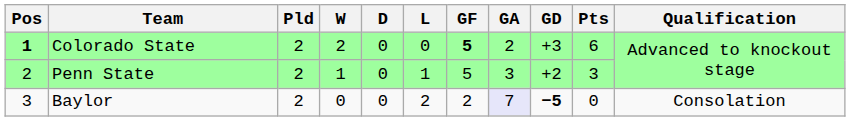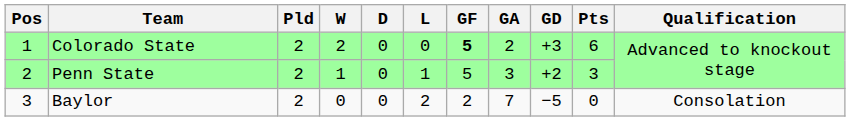(27, 46) bold -> (27, 46) normal
(509, 102) lavender background -> (509, 102) no background
(552, 102) bold -> (552, 102) normal
